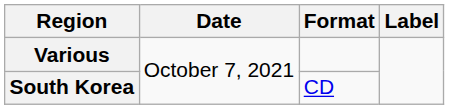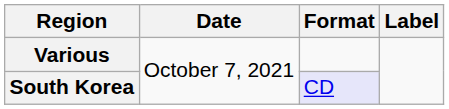(319, 87) no background -> (319, 87) lavender background
